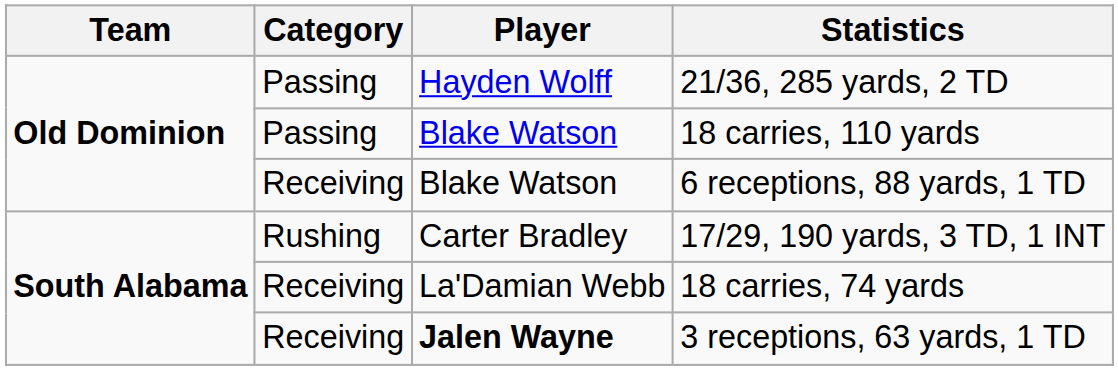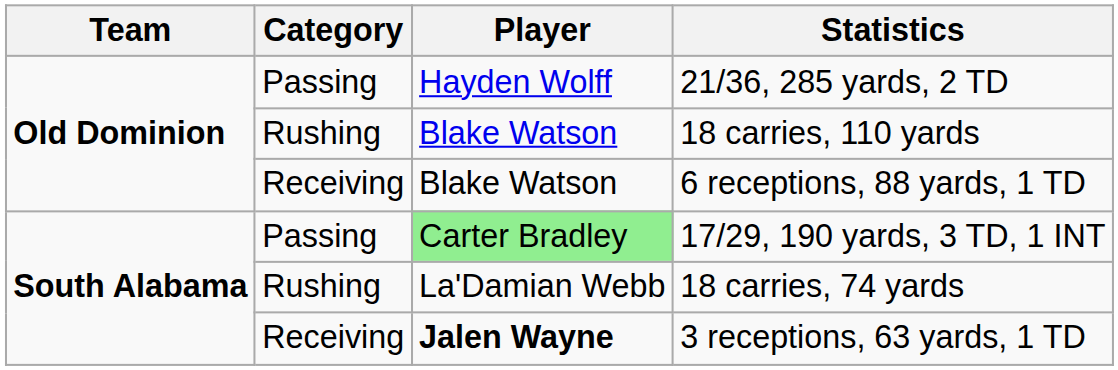(320, 132) Passing -> (322, 132) Rushing
(322, 235) Rushing -> (320, 235) Passing
(523, 235) no background -> (523, 235) lightgreen background
(333, 286) Receiving -> (322, 286) Rushing
